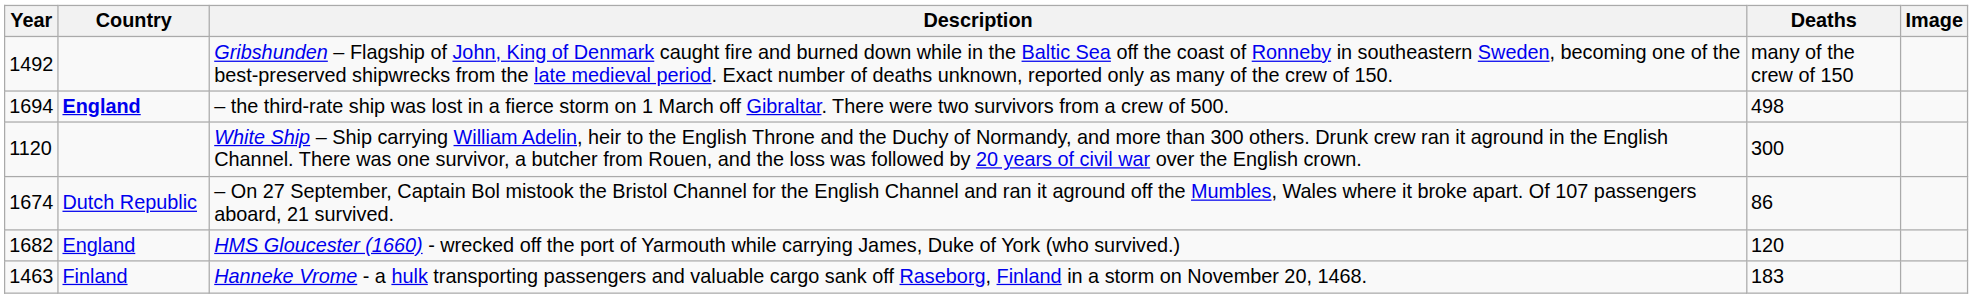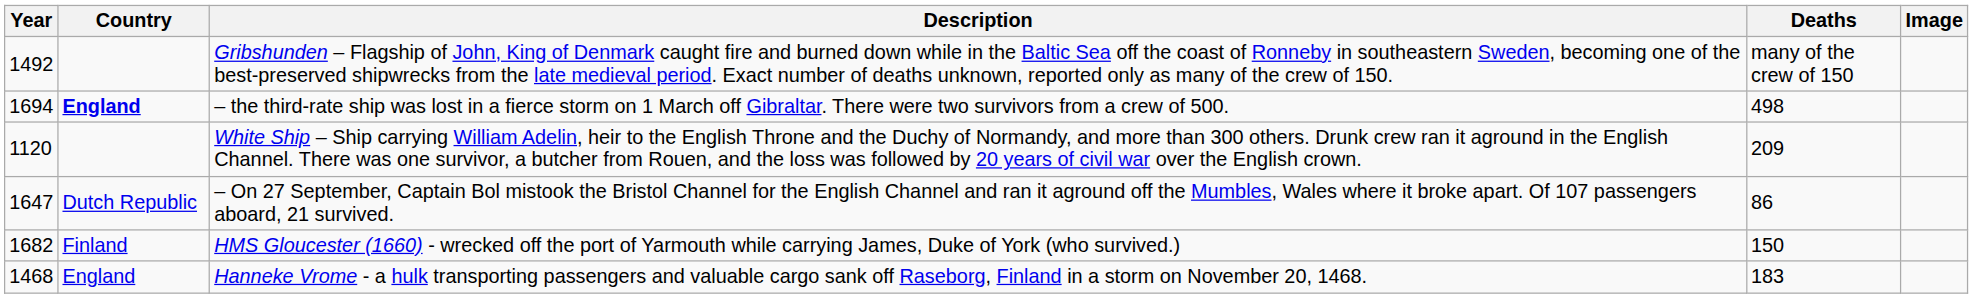(1768, 148) 300 -> (1768, 148) 209
(31, 202) 1674 -> (31, 202) 1647
(99, 245) England -> (95, 245) Finland
(1768, 245) 120 -> (1768, 245) 150
(31, 276) 1463 -> (31, 276) 1468
(95, 276) Finland -> (99, 276) England
